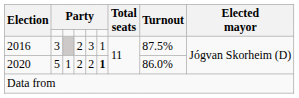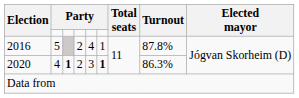(57, 45) 3 -> (57, 45) 5
(91, 45) 3 -> (91, 45) 4
(158, 45) 87.5% -> (158, 45) 87.8%
(57, 64) 5 -> (57, 64) 4
(68, 64) normal -> (68, 64) bold
(91, 64) 2 -> (91, 64) 3
(158, 64) 86.0% -> (158, 64) 86.3%
